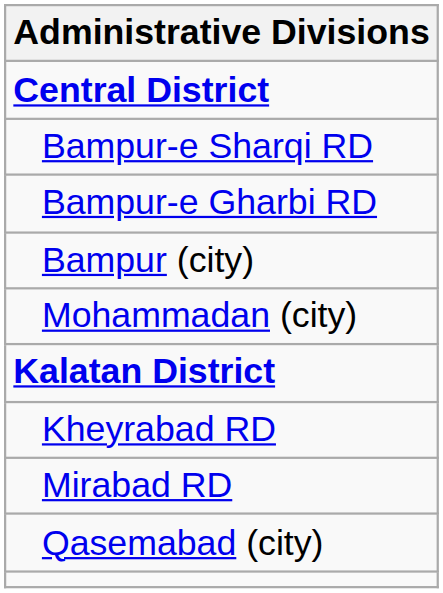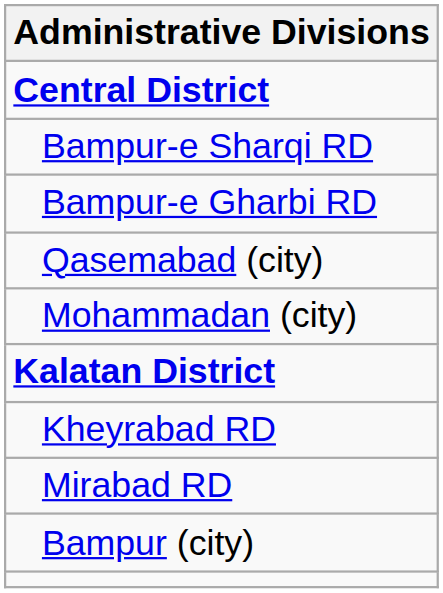(148, 259) Bampur (city) -> (183, 259) Qasemabad (city)
(183, 542) Qasemabad (city) -> (148, 542) Bampur (city)
